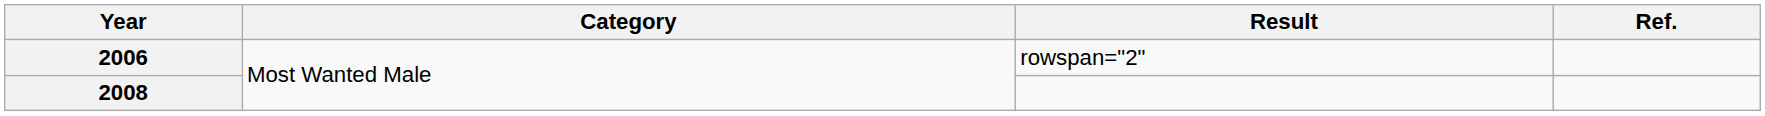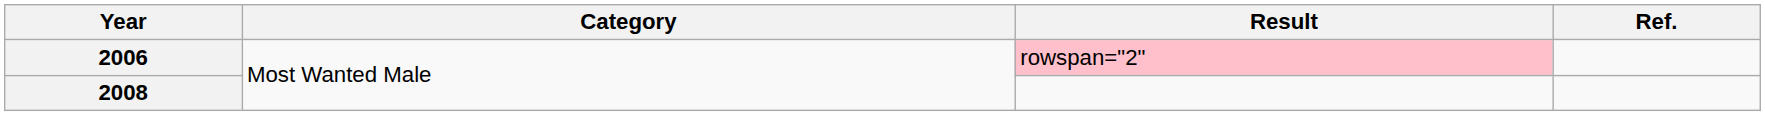(1083, 57) no background -> (1083, 57) pink background
